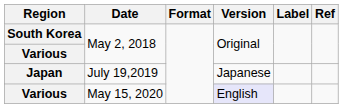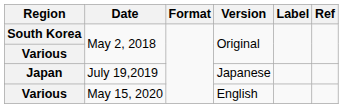(237, 93) lavender background -> (237, 93) no background
